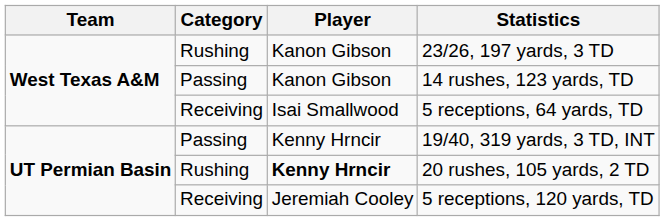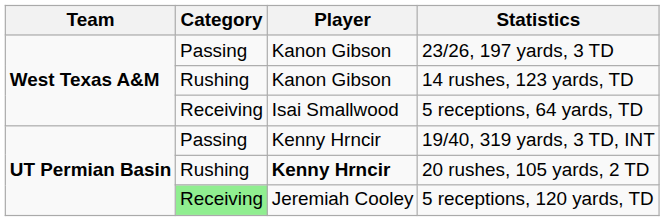(215, 50) Rushing -> (214, 50) Passing
(214, 80) Passing -> (215, 80) Rushing
(222, 200) no background -> (222, 200) lightgreen background
